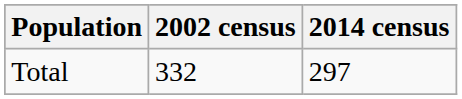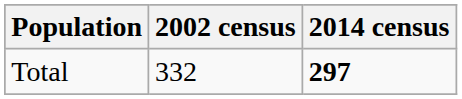(330, 71) normal -> (330, 71) bold
